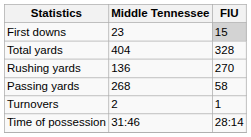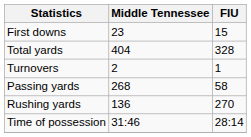(221, 31) lightgrey background -> (221, 31) no background
rows swapped: (44, 68) <-> (33, 104)
